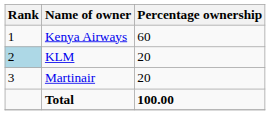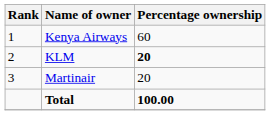(11, 57) lightblue background -> (11, 57) no background
(144, 57) normal -> (144, 57) bold
